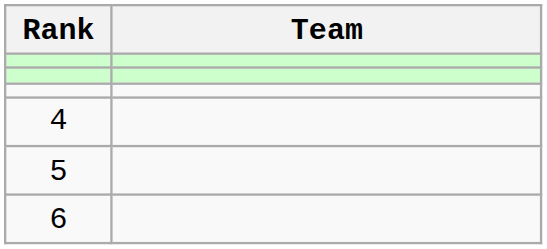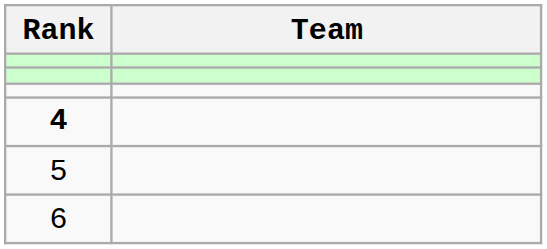(59, 121) normal -> (59, 121) bold
